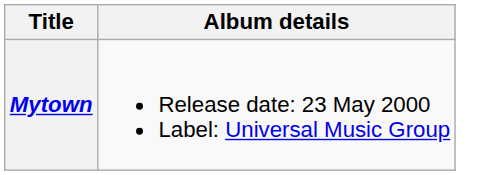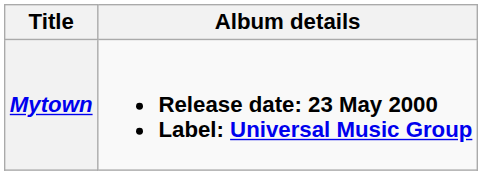(277, 117) normal -> (288, 117) bold
